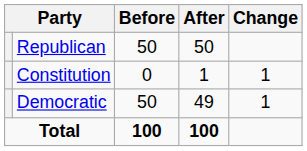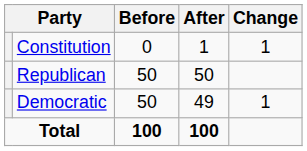rows swapped: (61, 46) <-> (64, 74)
